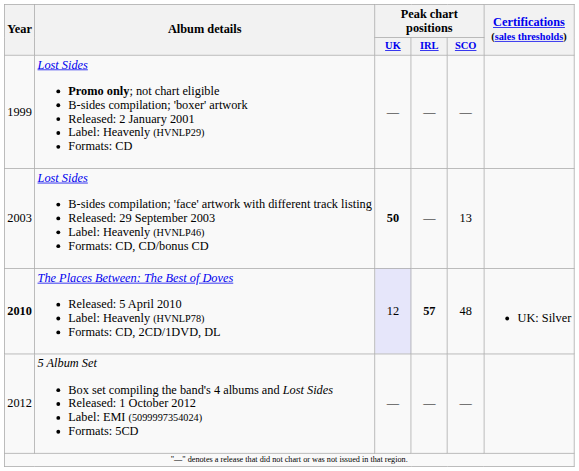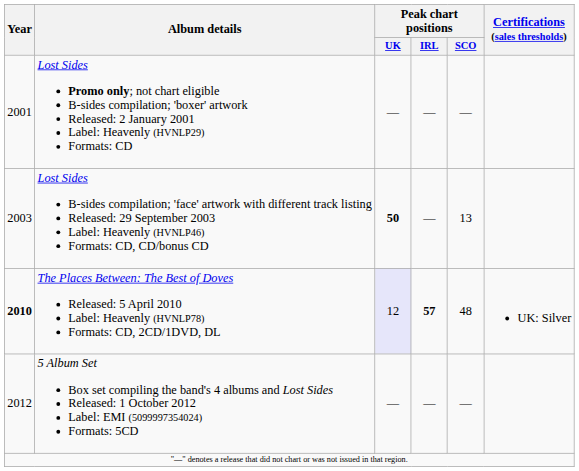(20, 111) 1999 -> (20, 111) 2001
